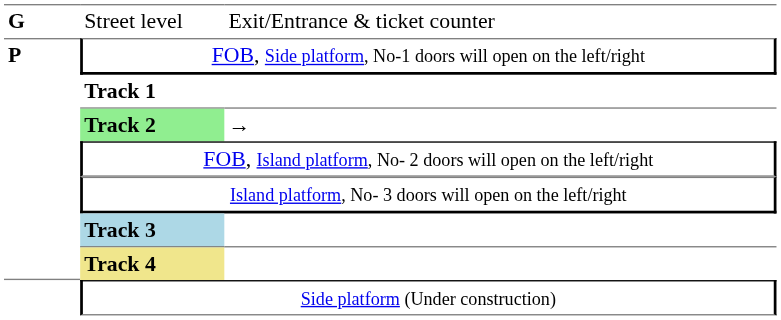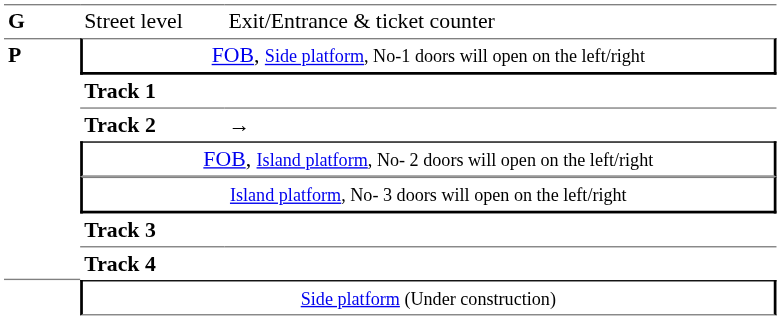(120, 124) lightgreen background -> (120, 124) no background
(120, 229) lightblue background -> (120, 229) no background
(120, 263) khaki background -> (120, 263) no background
